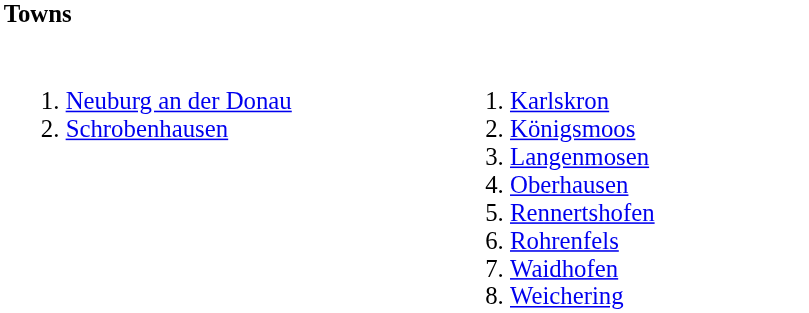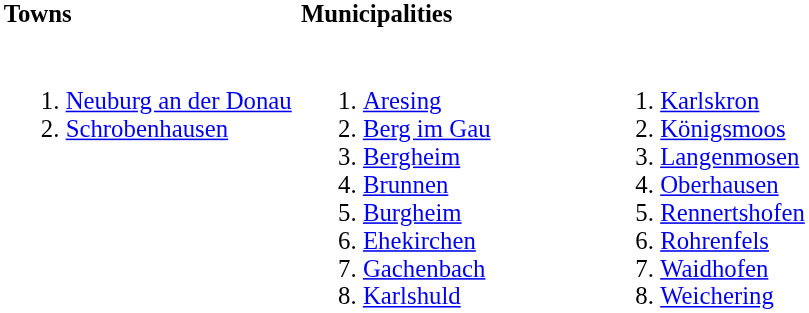+ column: (377, 14)
